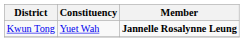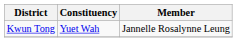(179, 28) bold -> (176, 28) normal
